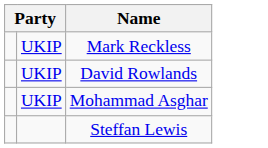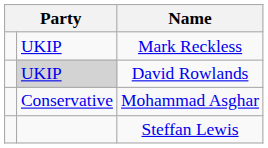(41, 73) no background -> (41, 73) lightgrey background
(41, 101) UKIP -> (67, 101) Conservative
